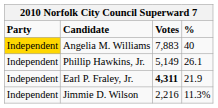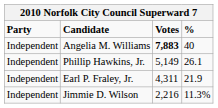(32, 45) gold background -> (32, 45) no background
(167, 45) normal -> (167, 45) bold
(167, 78) bold -> (167, 78) normal
